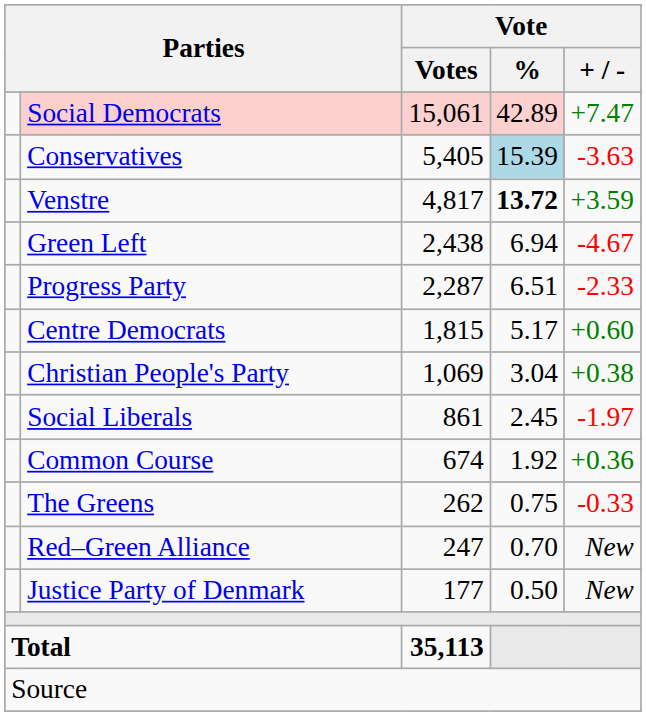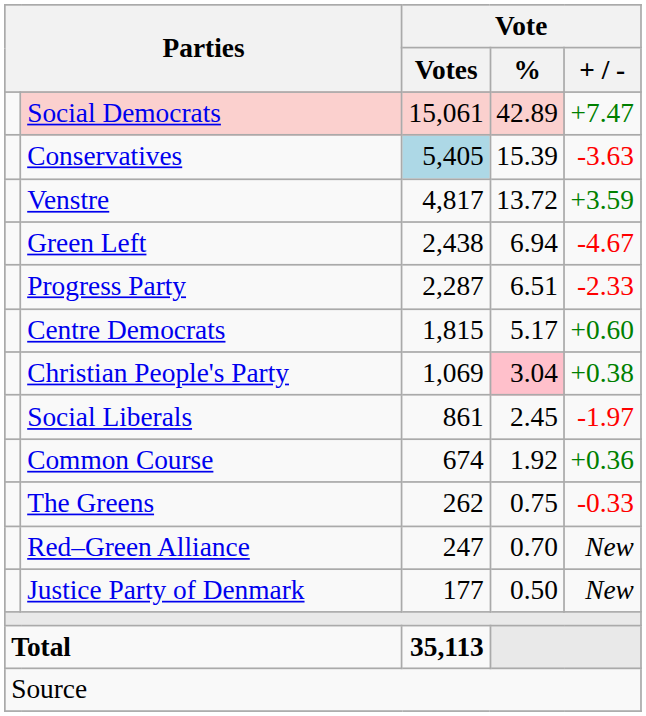(453, 156) no background -> (453, 156) lightblue background
(527, 156) lightblue background -> (527, 156) no background
(527, 199) bold -> (527, 199) normal
(534, 373) no background -> (534, 373) pink background
